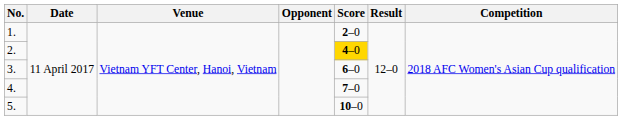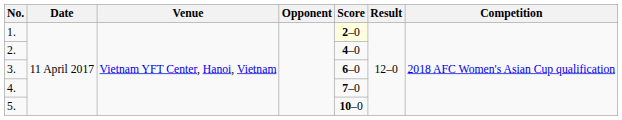(351, 32) no background -> (351, 32) lightyellow background
(351, 50) gold background -> (351, 50) no background
